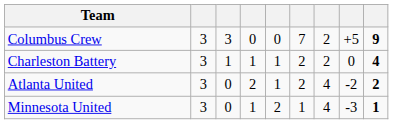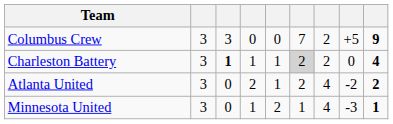(228, 61) normal -> (228, 61) bold
(302, 61) no background -> (302, 61) lightgrey background
